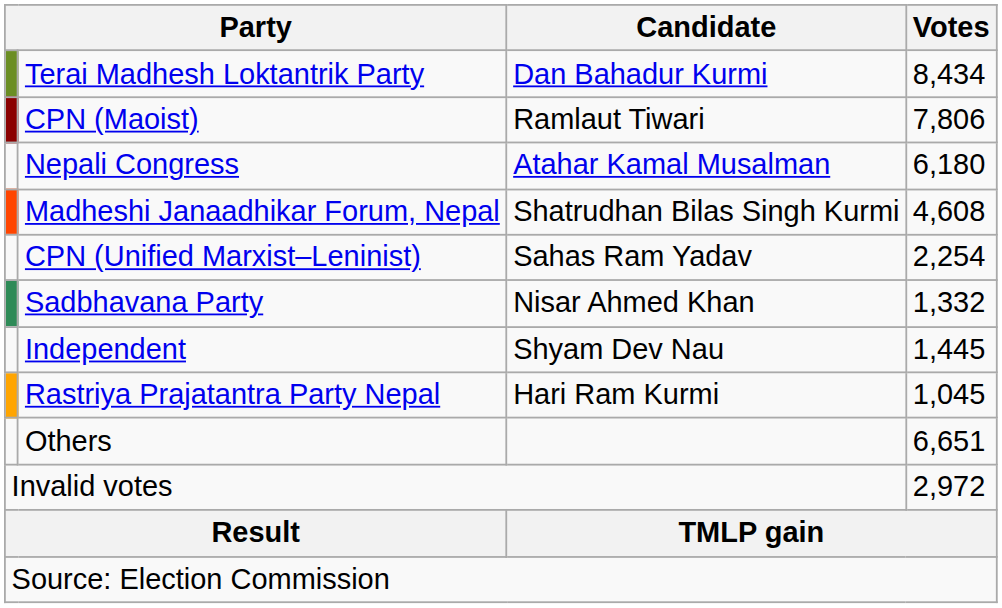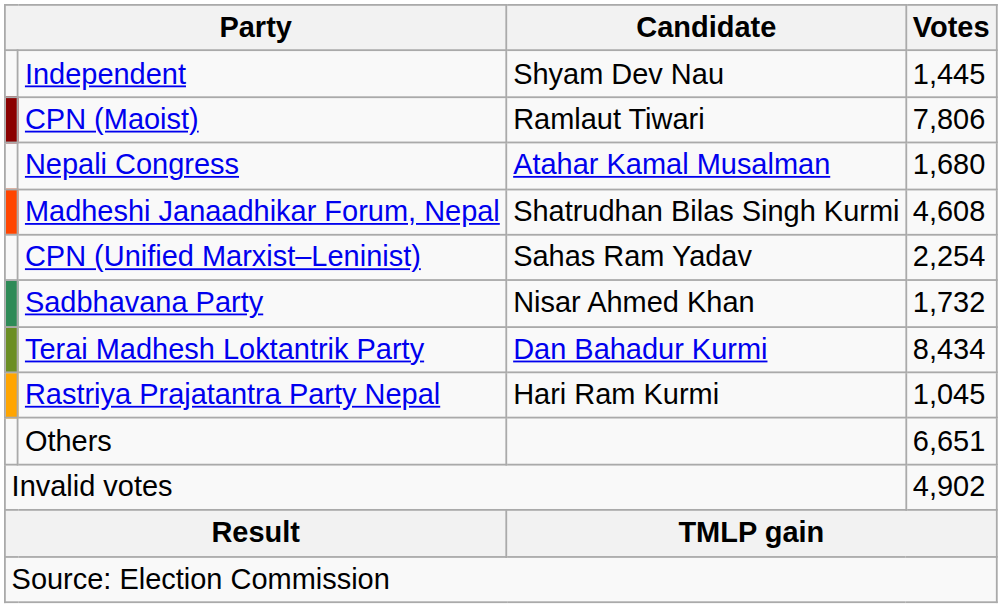rows swapped: (225, 73) <-> (105, 348)
(949, 165) 6,180 -> (949, 165) 1,680
(949, 303) 1,332 -> (949, 303) 1,732
(949, 486) 2,972 -> (949, 486) 4,902
